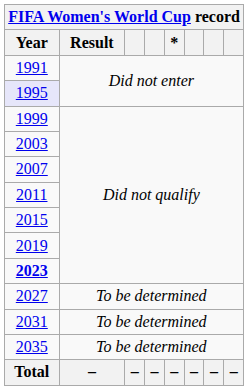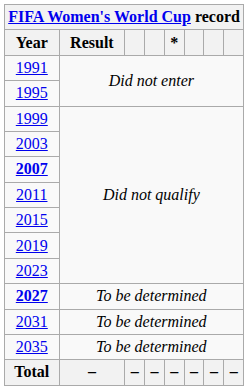(32, 93) lavender background -> (32, 93) no background
(32, 169) normal -> (32, 169) bold
(32, 270) bold -> (32, 270) normal
(32, 296) normal -> (32, 296) bold
